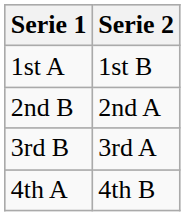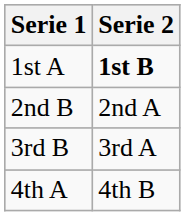(125, 66) normal -> (126, 66) bold
